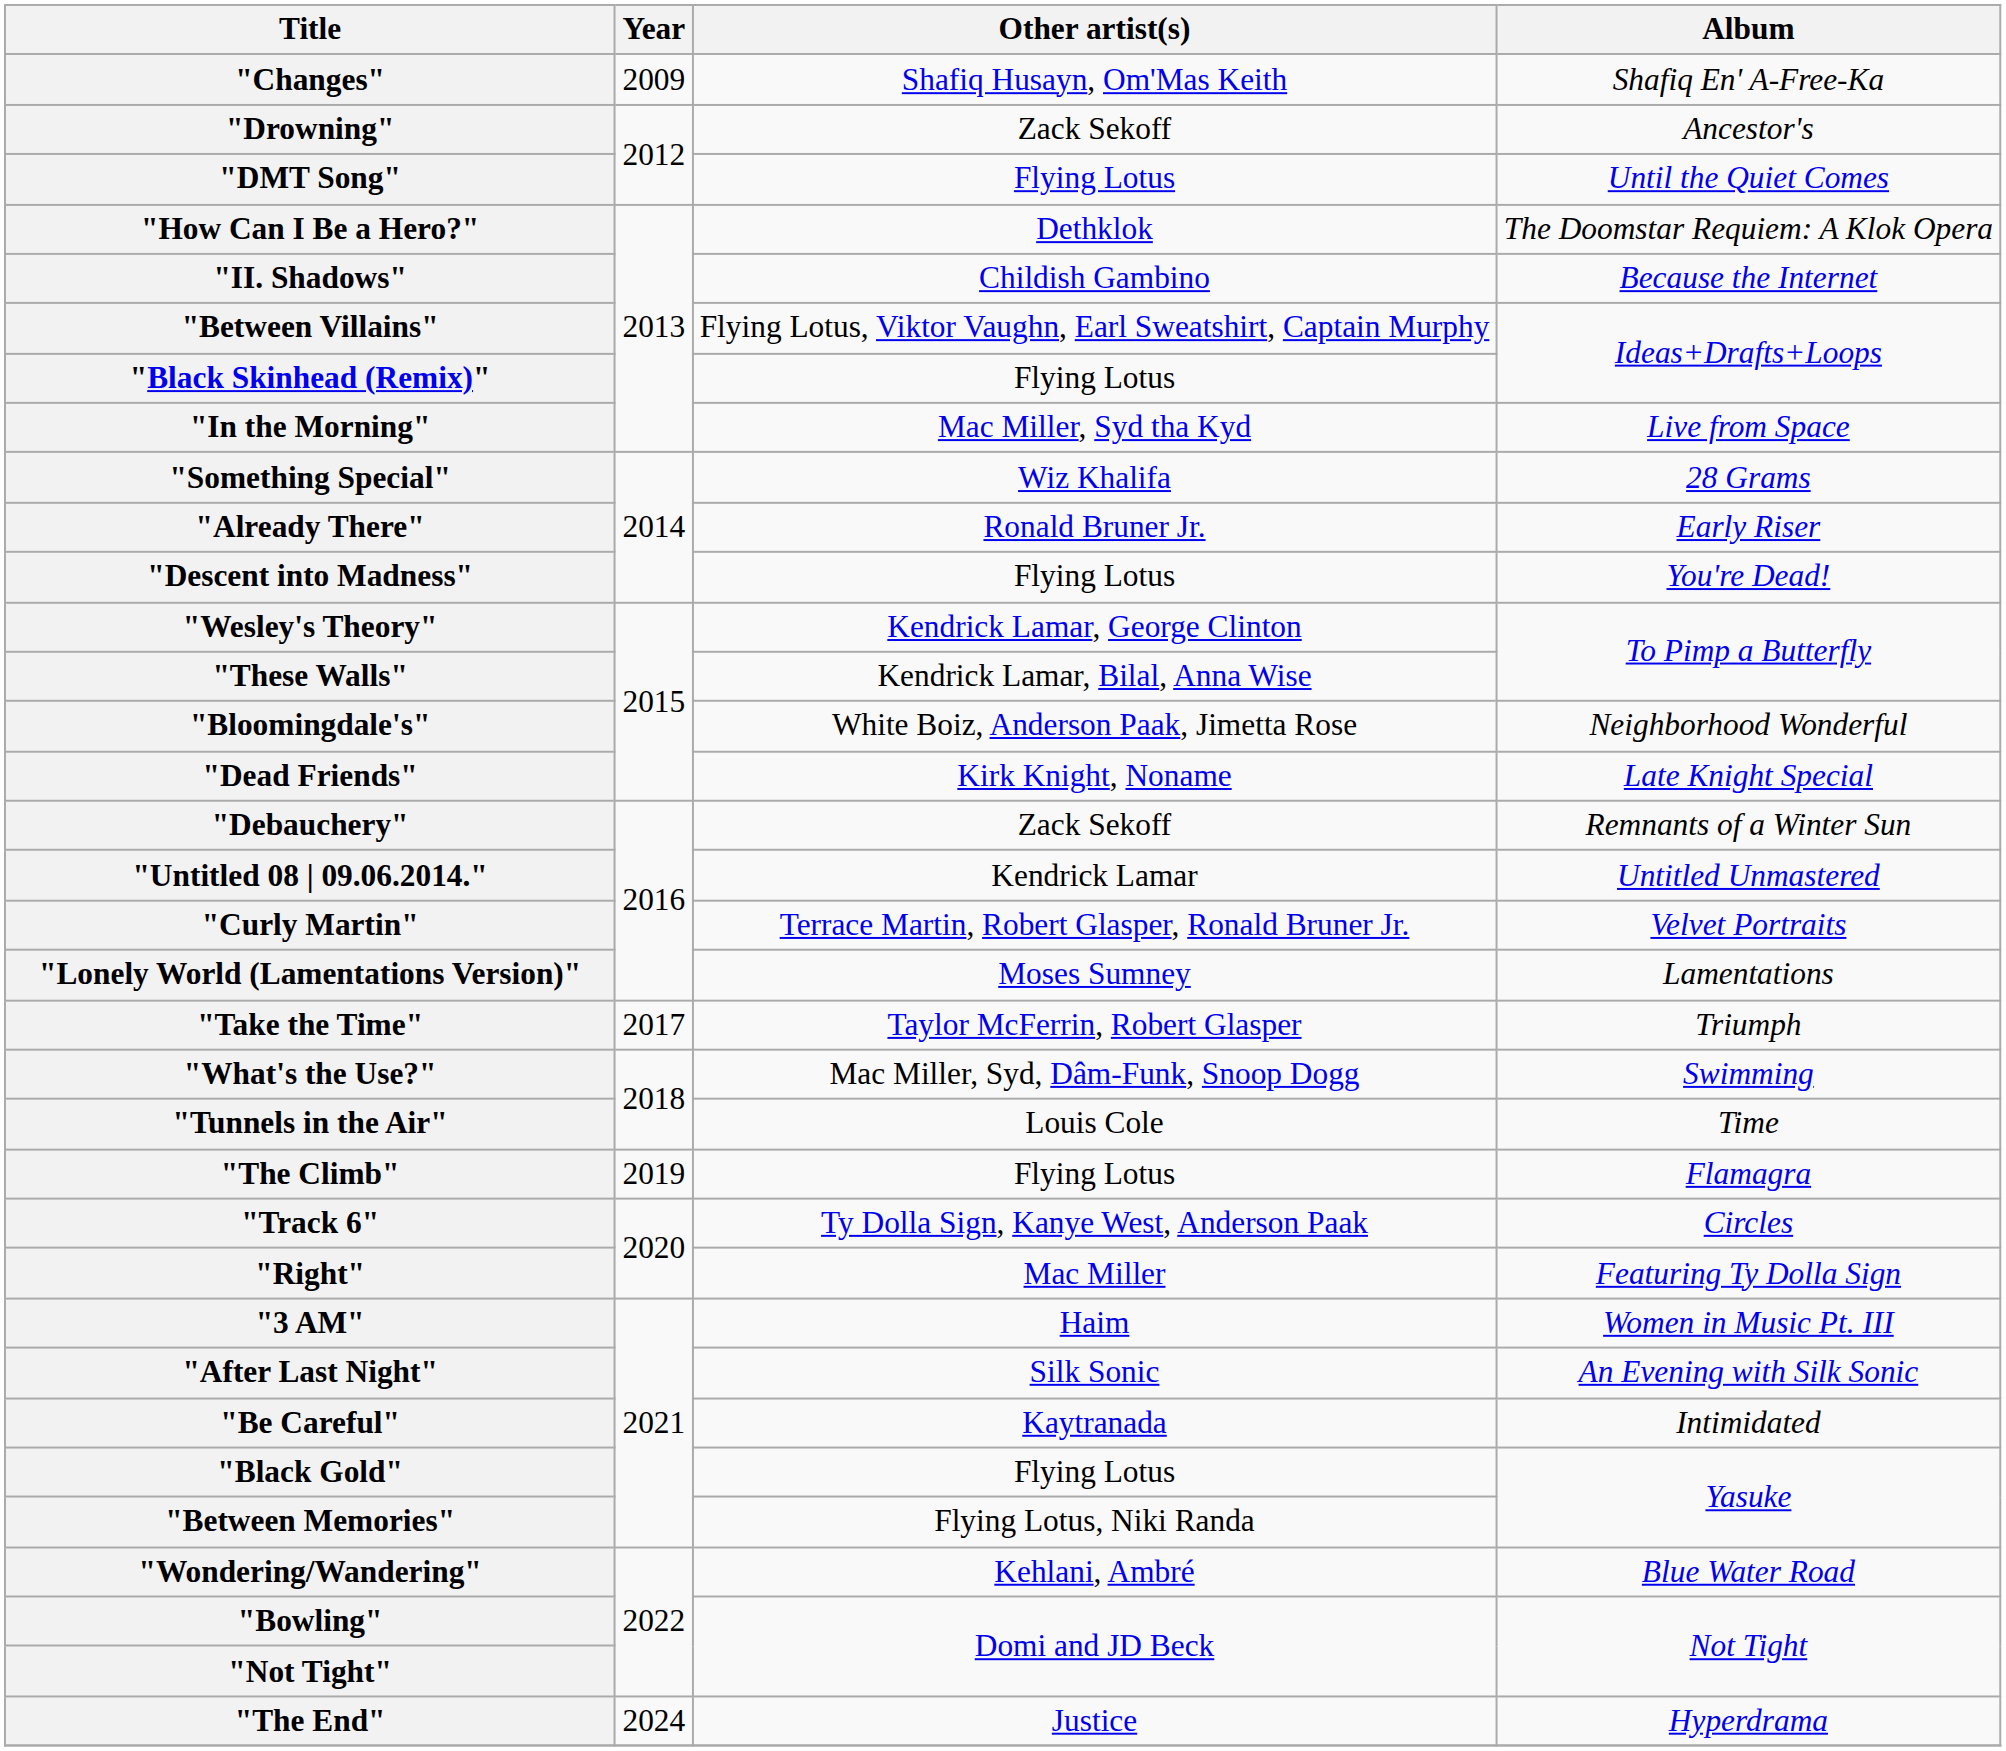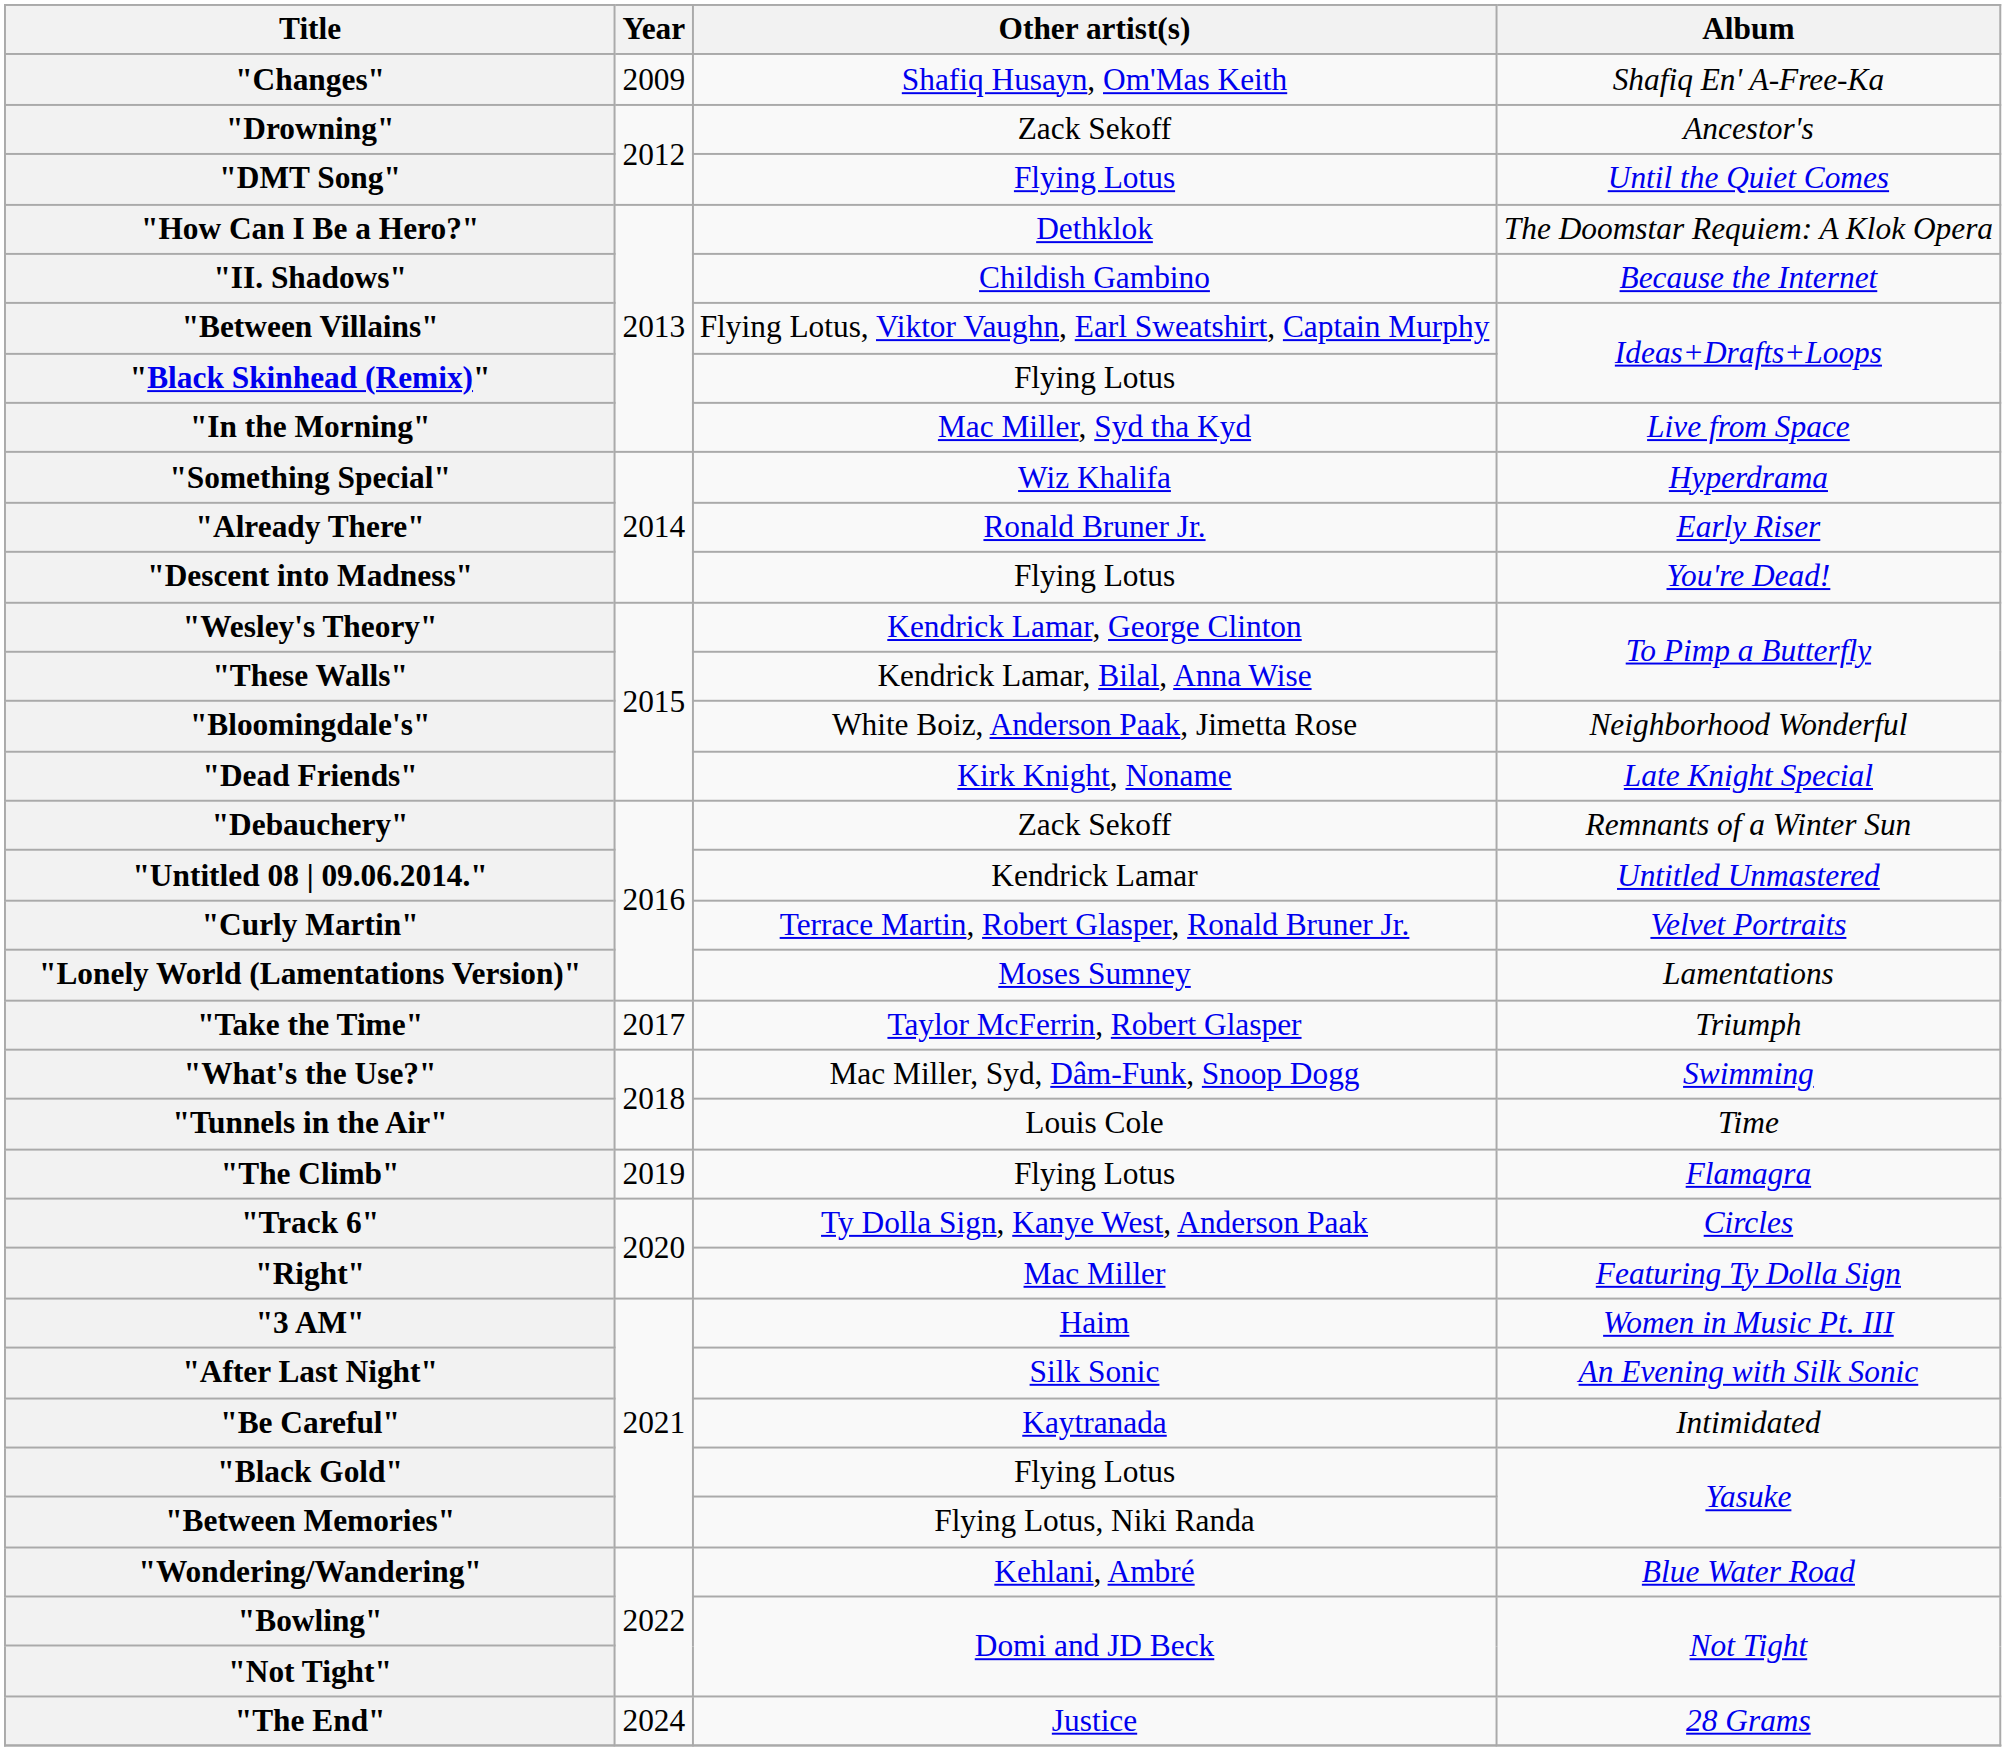(1748, 476) 28 Grams -> (1748, 476) Hyperdrama
(1748, 1720) Hyperdrama -> (1748, 1720) 28 Grams
